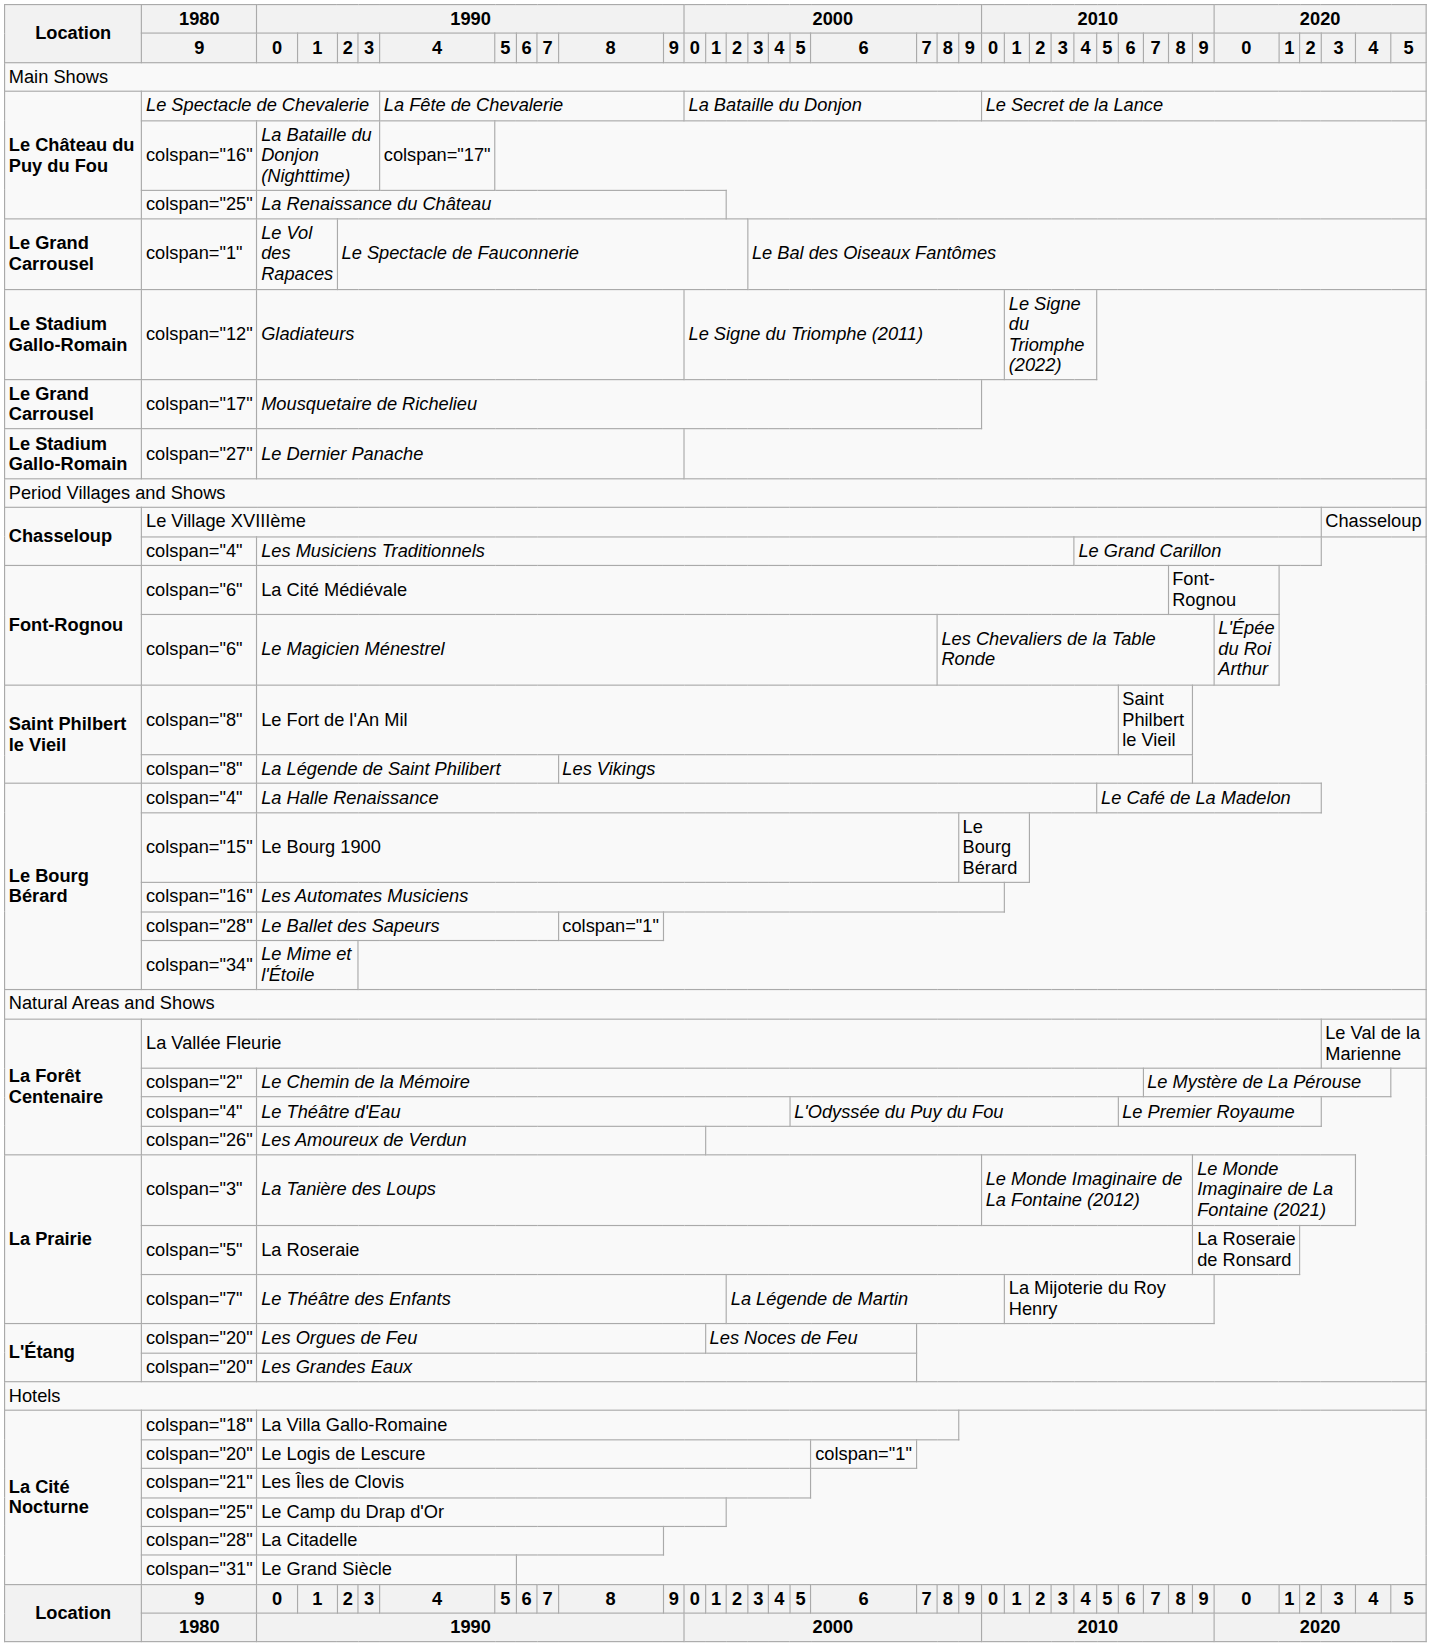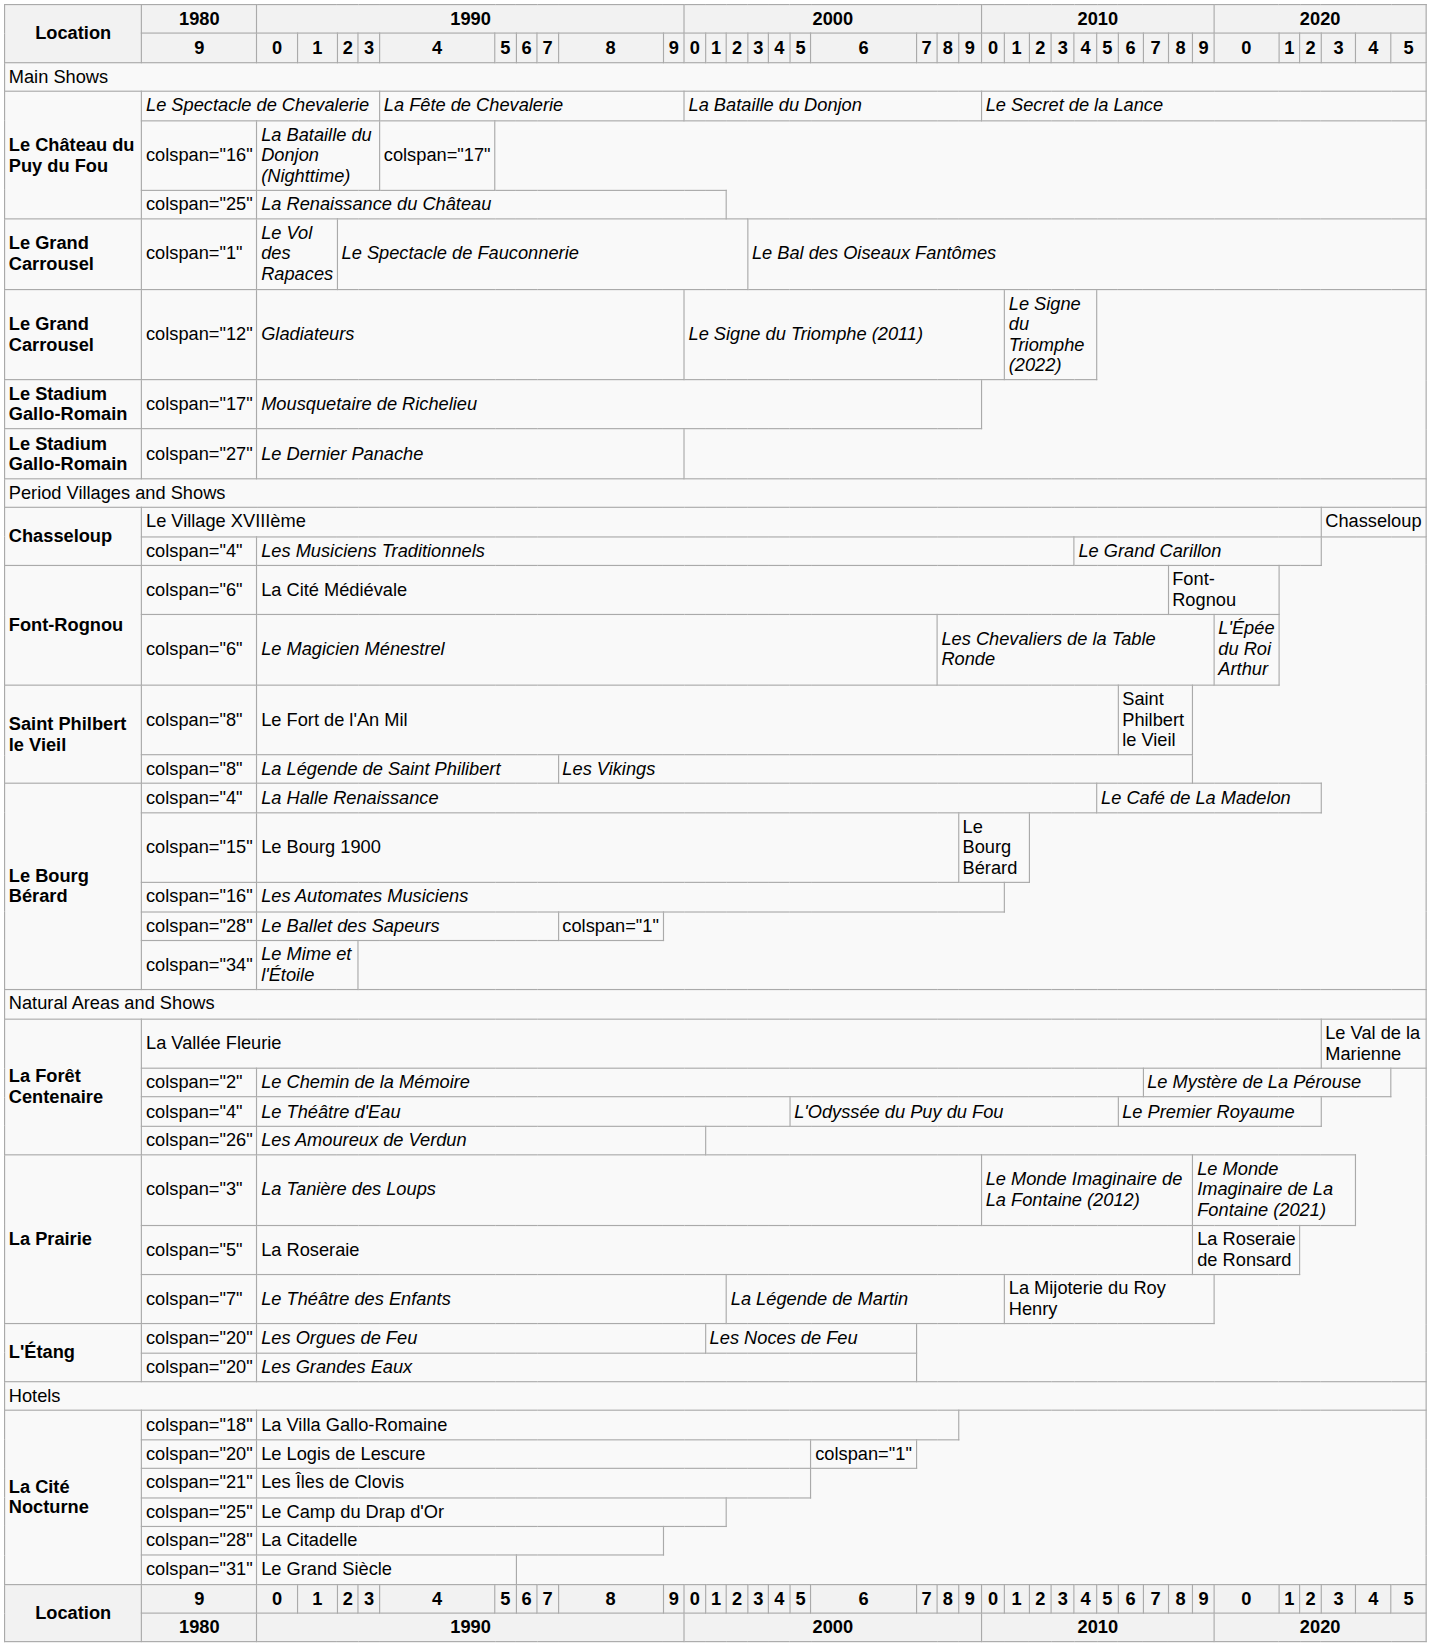(68, 334) Le Stadium Gallo-Romain -> (51, 334) Le Grand Carrousel
(51, 404) Le Grand Carrousel -> (68, 404) Le Stadium Gallo-Romain
